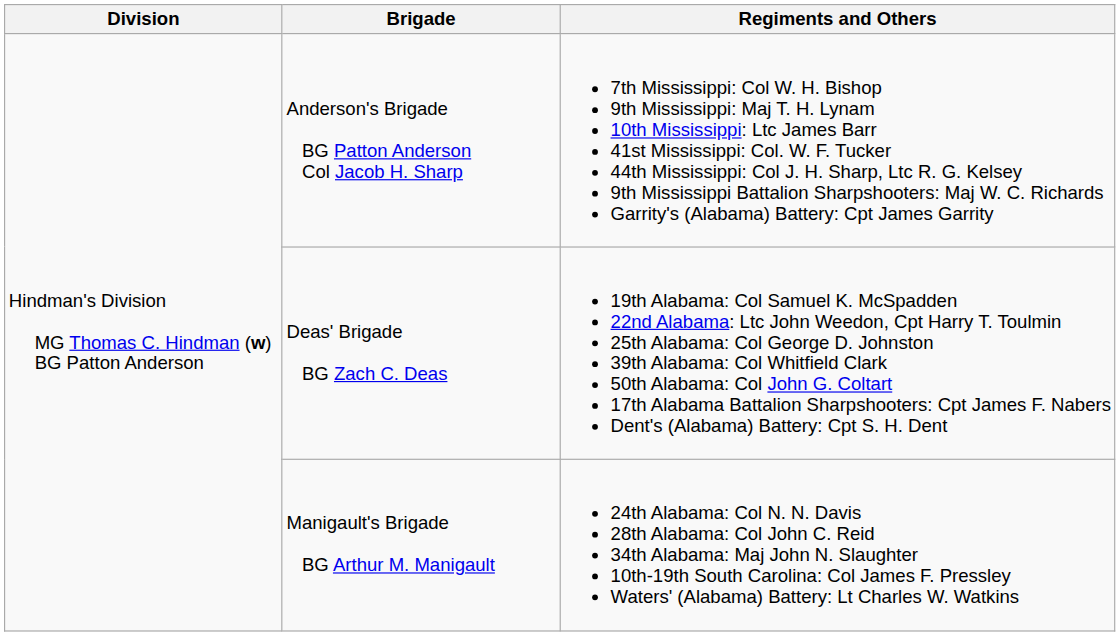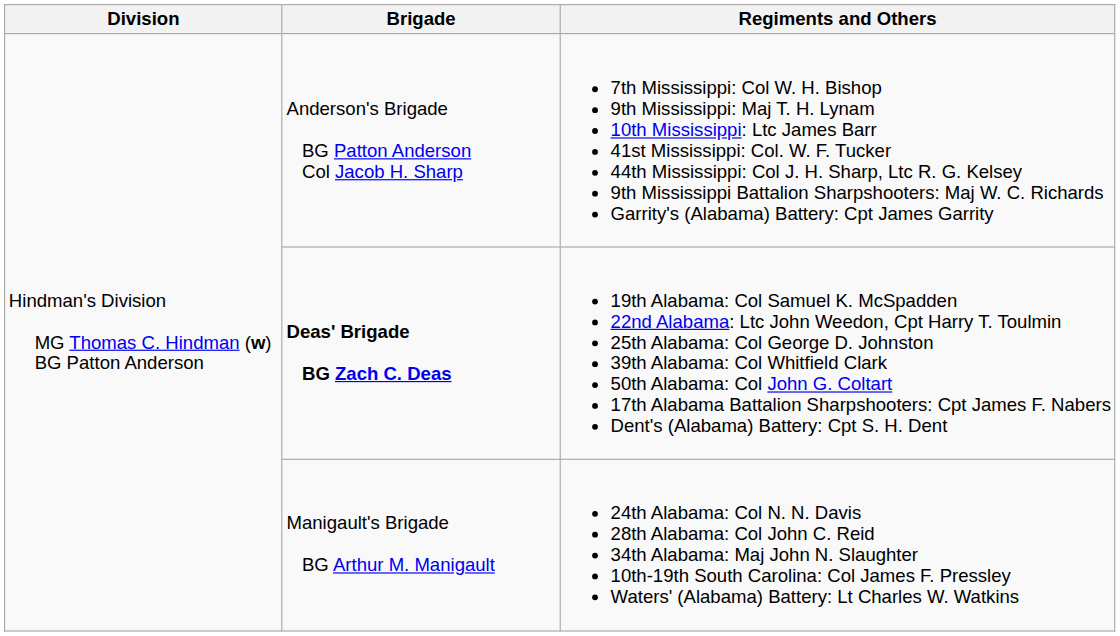(367, 353) normal -> (369, 353) bold
